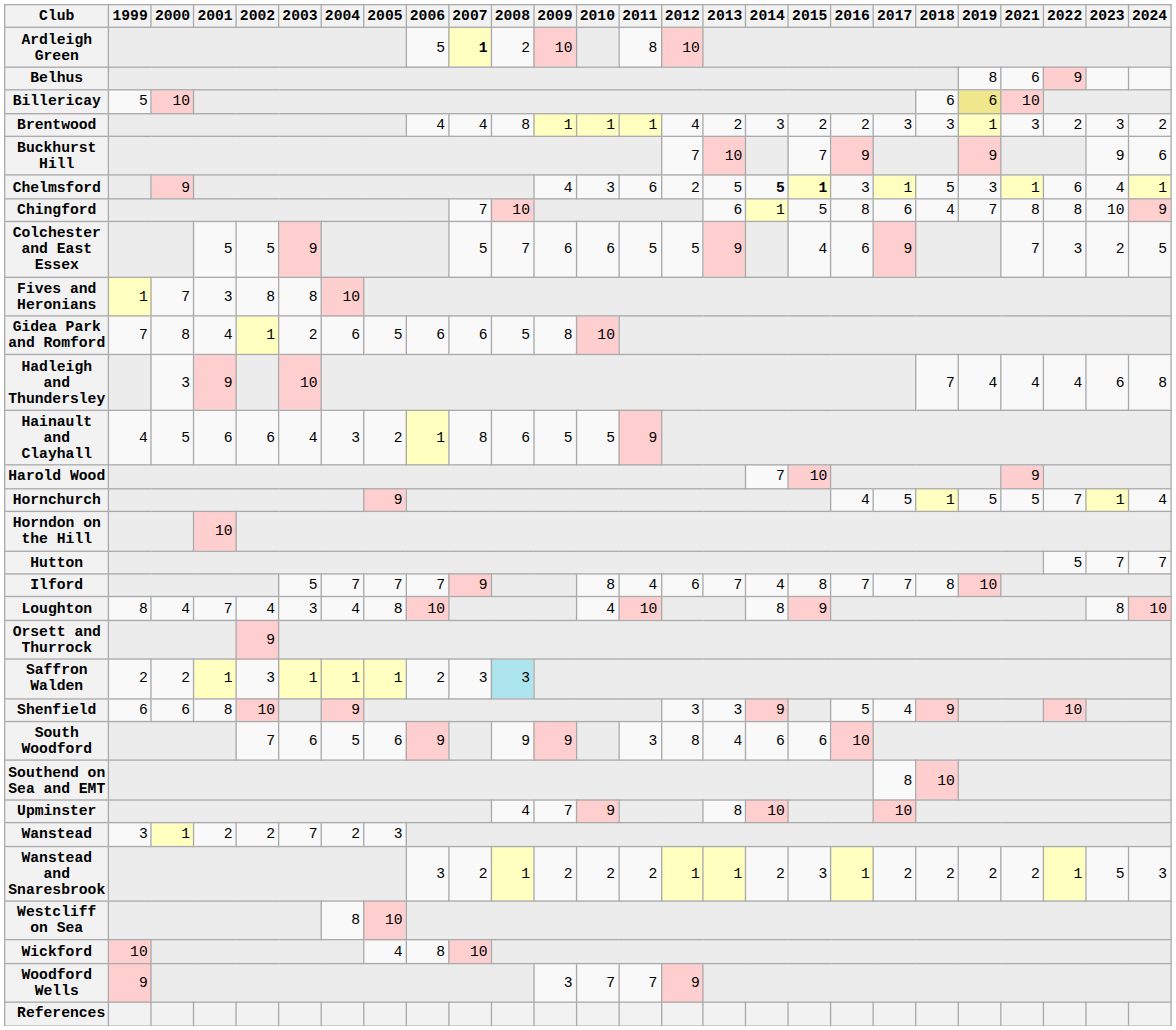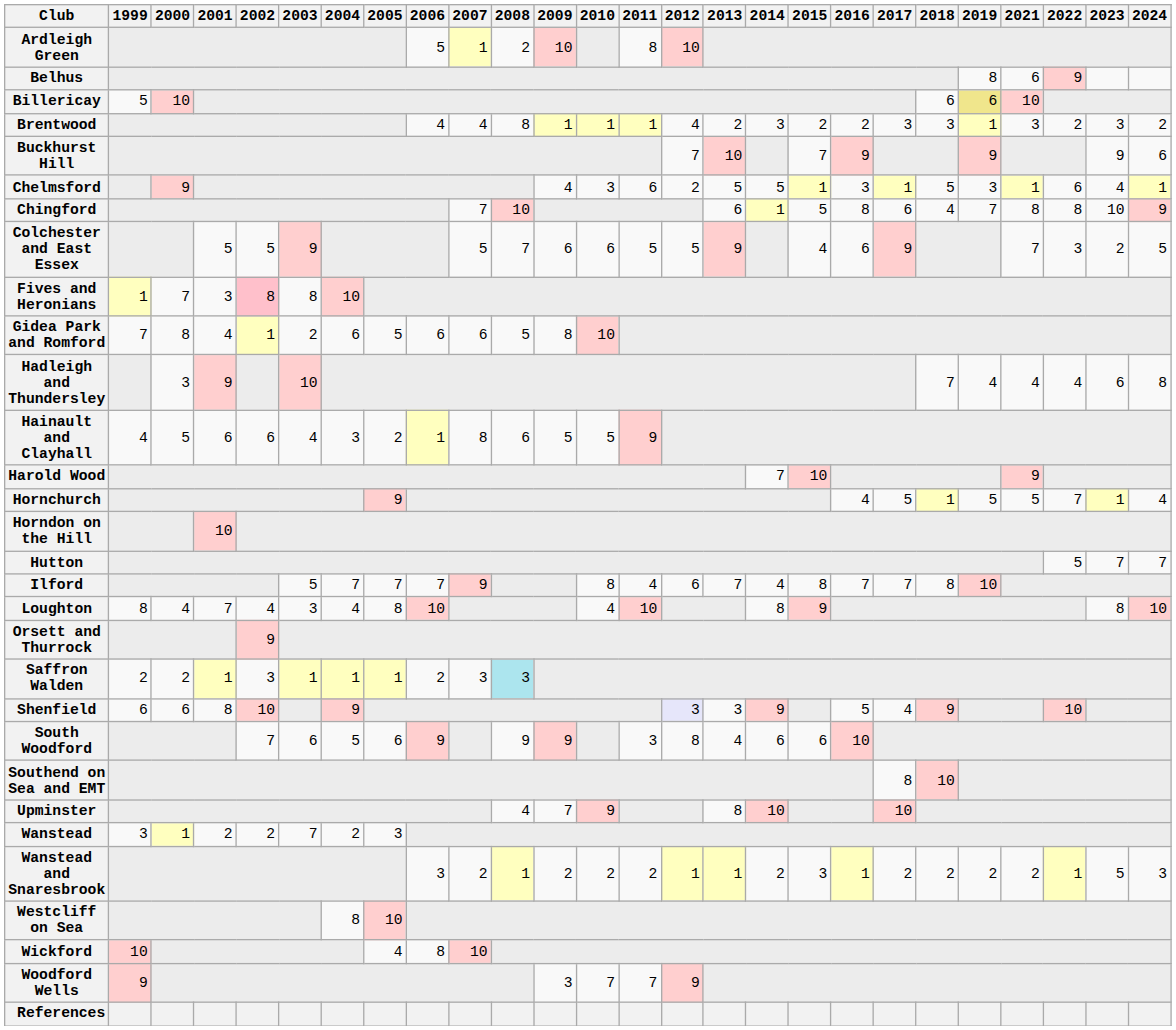(483, 47) bold -> (483, 47) normal
(780, 187) bold -> (780, 187) normal
(823, 187) bold -> (823, 187) normal
(271, 296) no background -> (271, 296) pink background
(696, 710) no background -> (696, 710) lavender background
